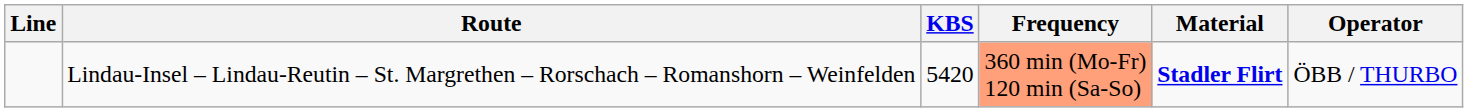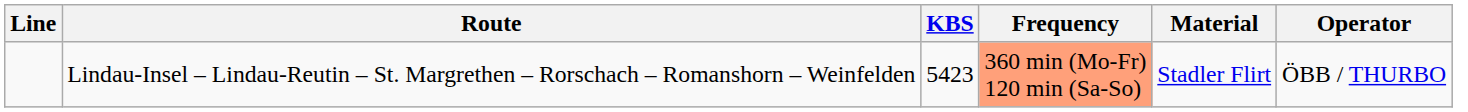(950, 74) 5420 -> (950, 74) 5423
(1220, 74) bold -> (1214, 74) normal
